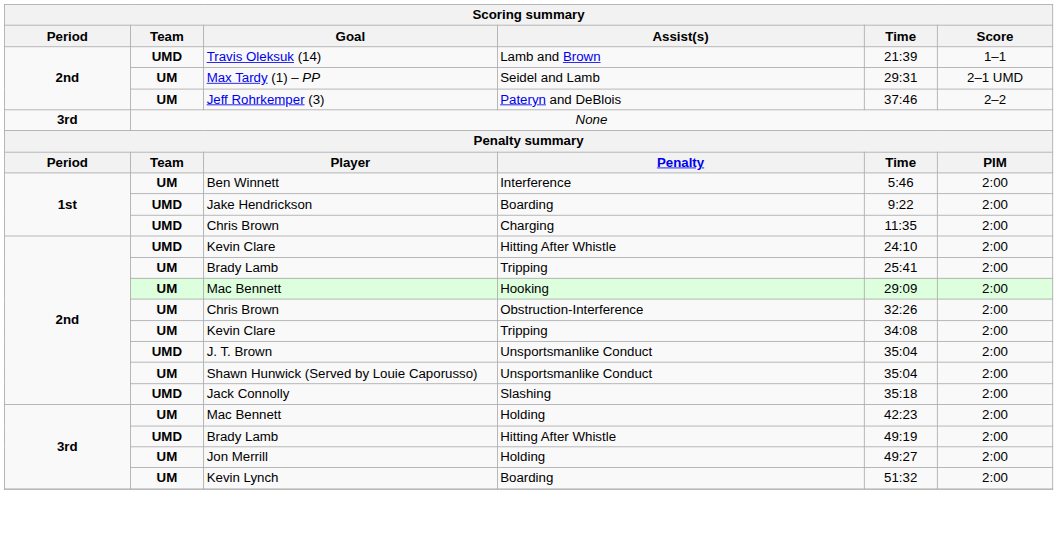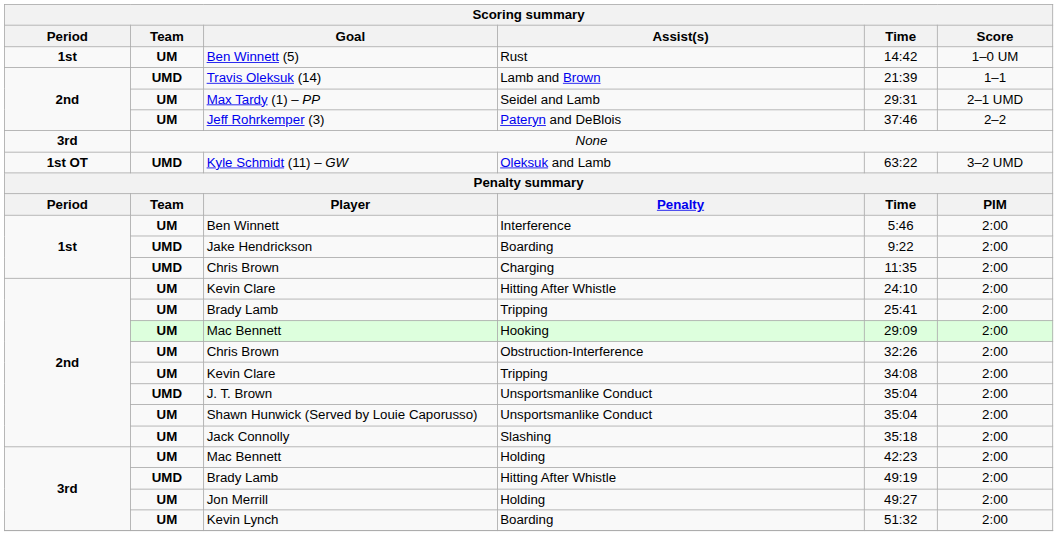+ row: (253, 57)
+ row: (277, 162)
(167, 246) UMD -> (167, 288) UM
(167, 394) UMD -> (167, 436) UM
